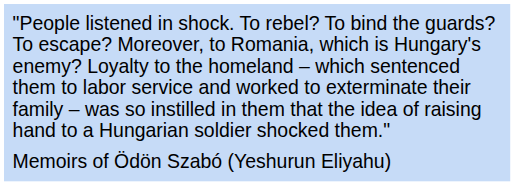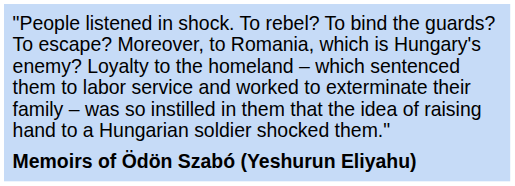(202, 162) normal -> (215, 162) bold
